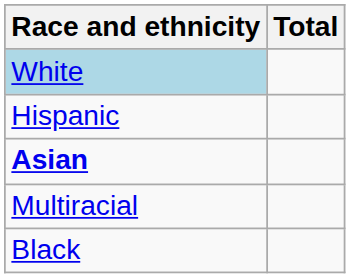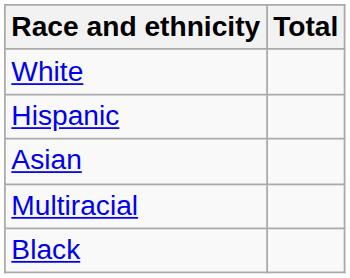(47, 71) lightblue background -> (47, 71) no background
(50, 160) bold -> (47, 160) normal
